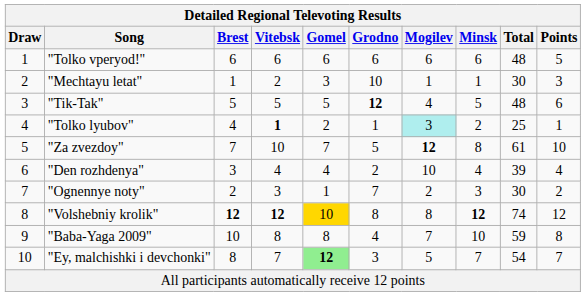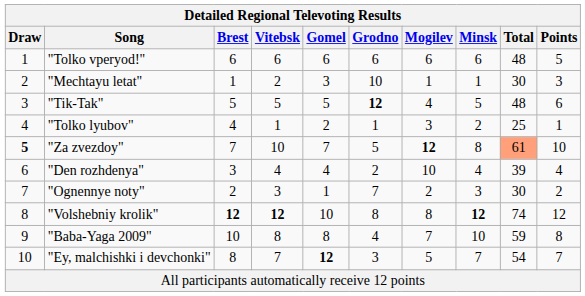(277, 125) bold -> (277, 125) normal
(429, 125) paleturquoise background -> (429, 125) no background
(25, 147) normal -> (25, 147) bold
(519, 147) no background -> (519, 147) lightsalmon background
(326, 214) gold background -> (326, 214) no background
(326, 258) lightgreen background -> (326, 258) no background
